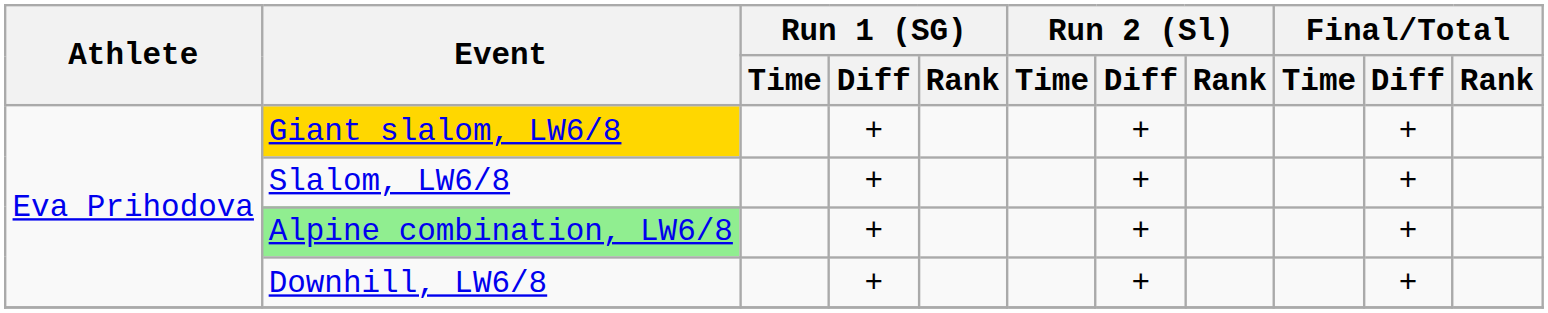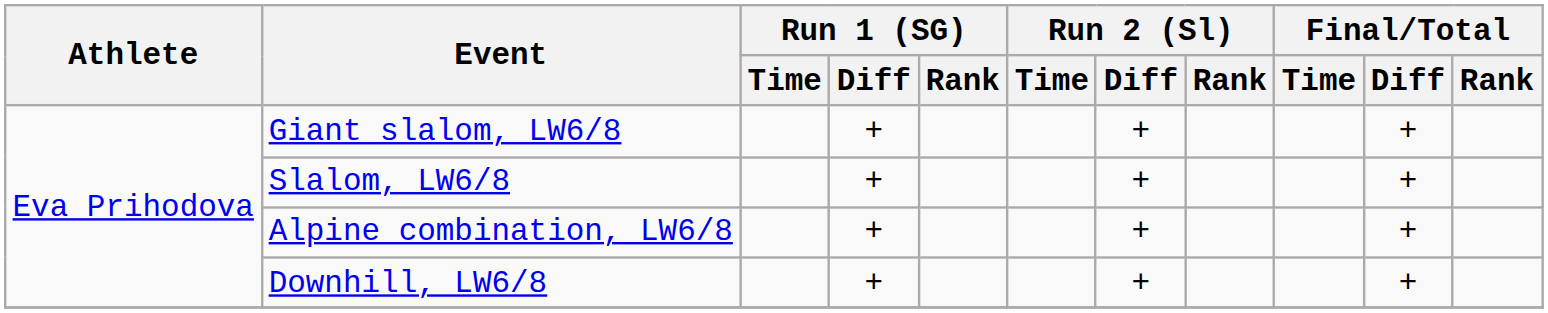(445, 131) gold background -> (445, 131) no background
(501, 232) lightgreen background -> (501, 232) no background
